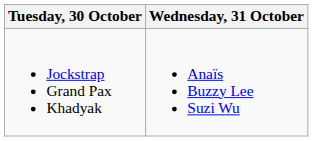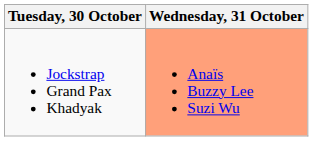(226, 91) no background -> (226, 91) lightsalmon background
